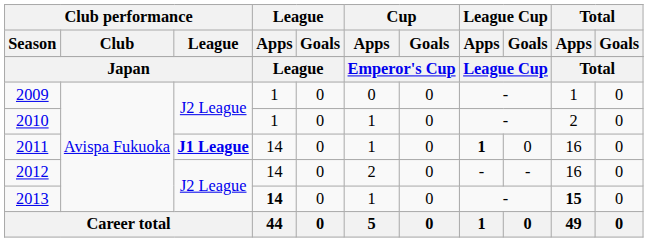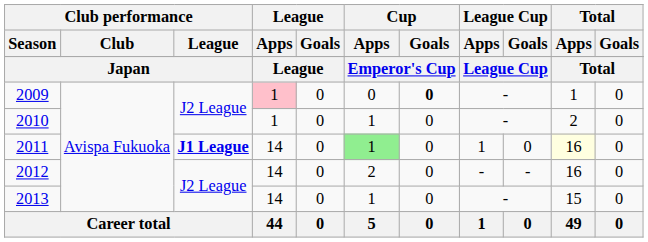(274, 95) no background -> (274, 95) pink background
(429, 95) normal -> (429, 95) bold
(372, 146) no background -> (372, 146) lightgreen background
(482, 146) bold -> (482, 146) normal
(574, 146) no background -> (574, 146) lightyellow background
(274, 198) bold -> (274, 198) normal
(574, 198) bold -> (574, 198) normal
